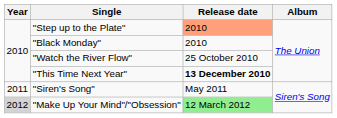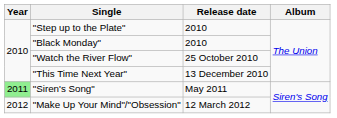(196, 27) lightsalmon background -> (196, 27) no background
(228, 74) bold -> (227, 74) normal
(17, 89) no background -> (17, 89) lightgreen background
(17, 105) lightgrey background -> (17, 105) no background
(218, 105) lightgreen background -> (218, 105) no background
